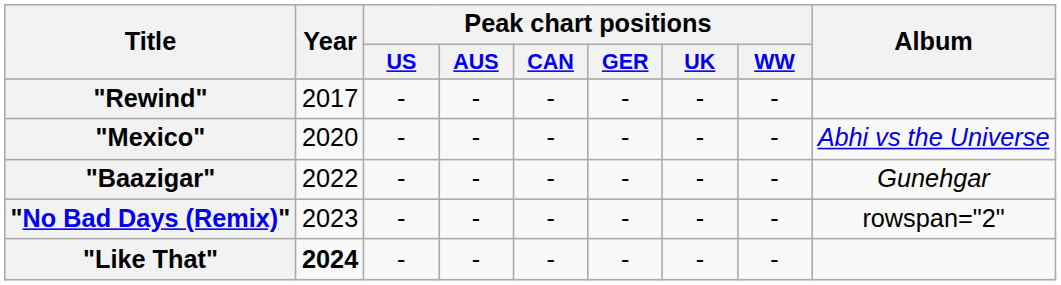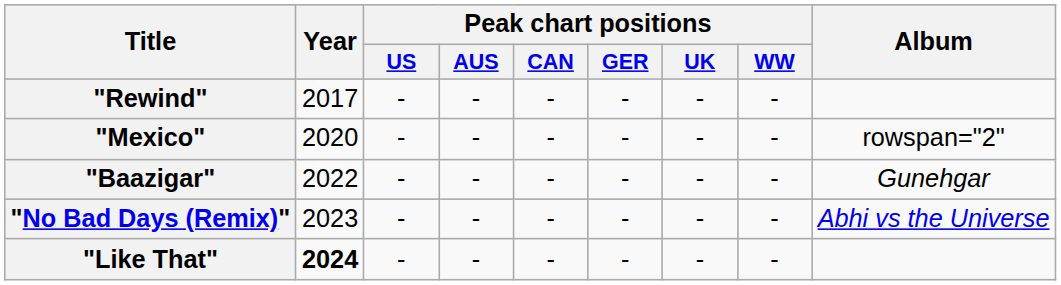(934, 138) Abhi vs the Universe -> (934, 138) rowspan="2"
(934, 218) rowspan="2" -> (934, 218) Abhi vs the Universe
